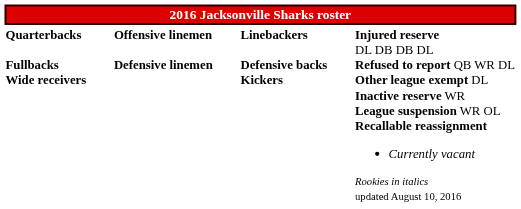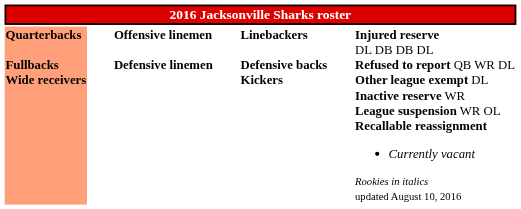(46, 57) no background -> (46, 57) lightsalmon background
